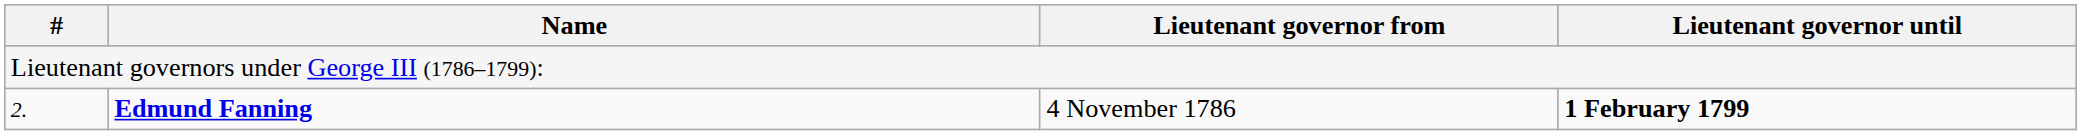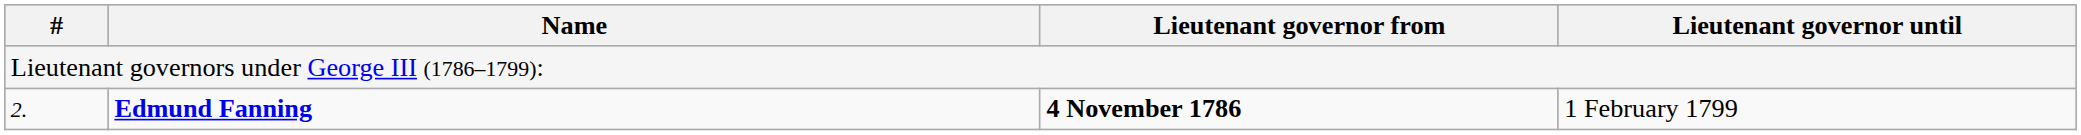(1141, 108) normal -> (1144, 108) bold
(1657, 108) bold -> (1651, 108) normal
